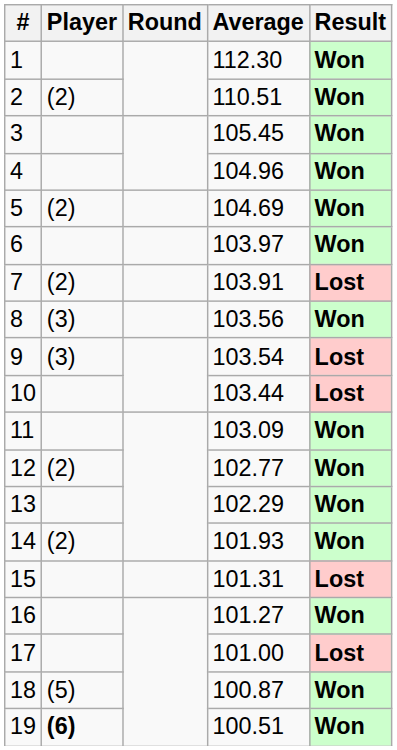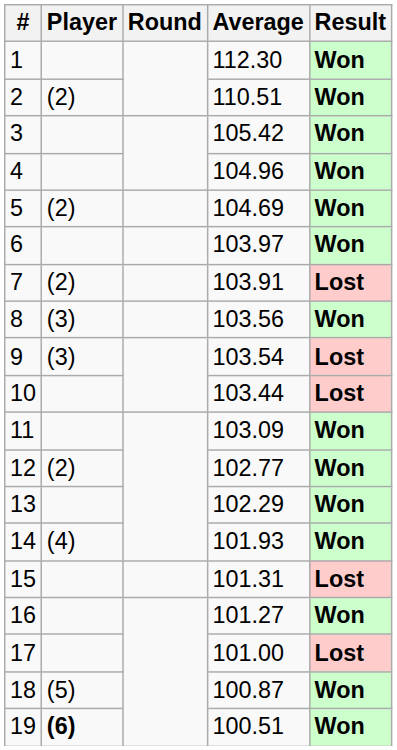(248, 134) 105.45 -> (248, 134) 105.42
(61, 541) (2) -> (61, 541) (4)
